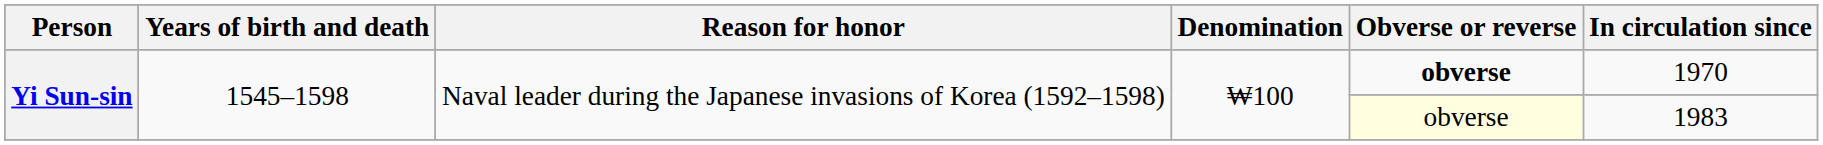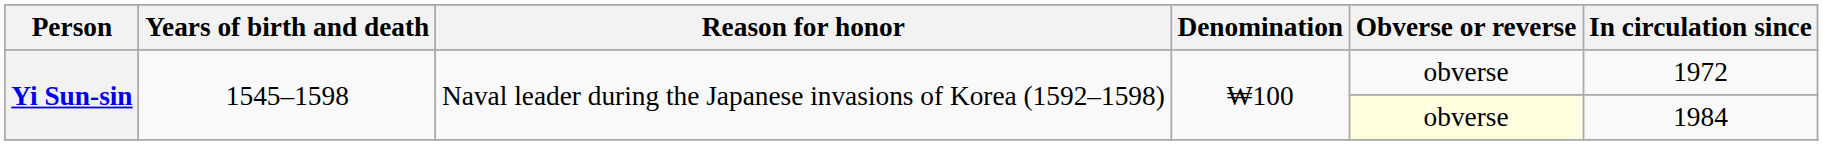(1466, 72) bold -> (1466, 72) normal
(1700, 72) 1970 -> (1700, 72) 1972
(1700, 117) 1983 -> (1700, 117) 1984
